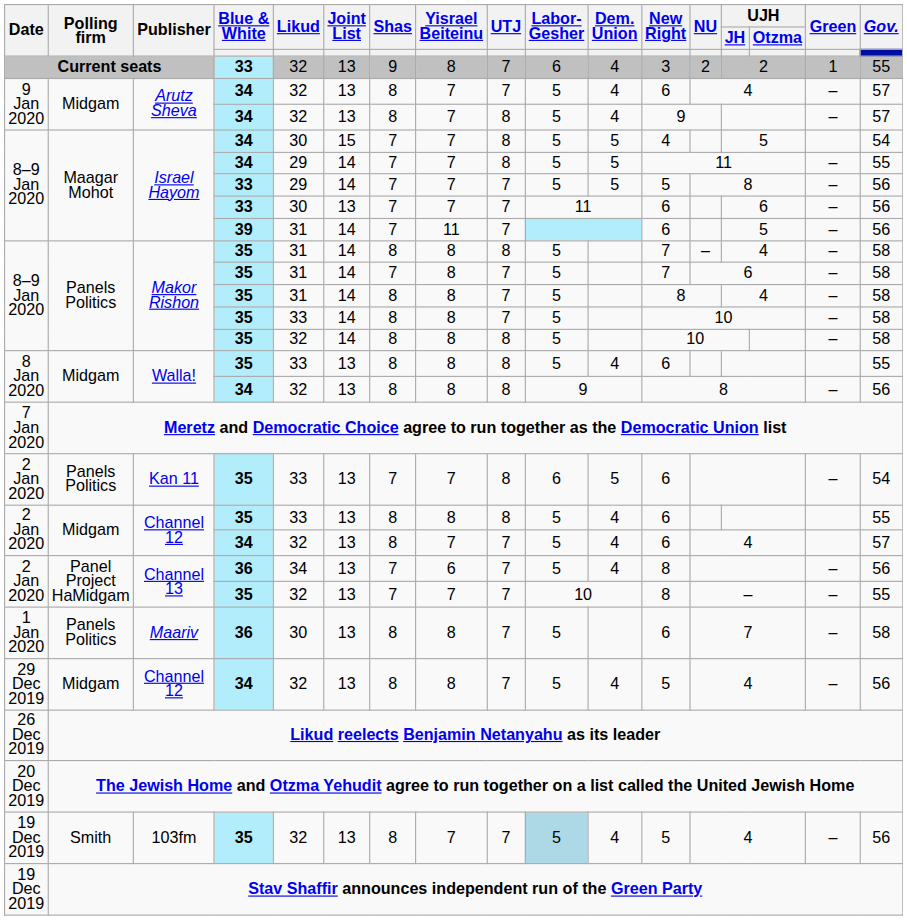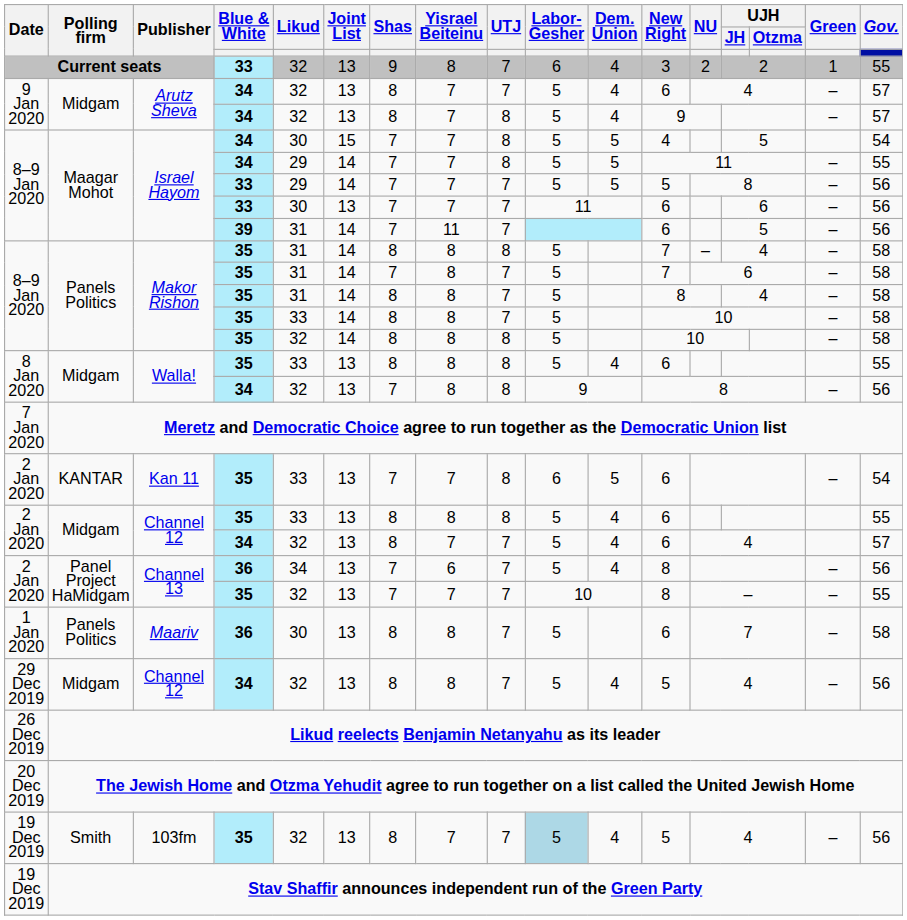(393, 389) 8 -> (393, 389) 7
(91, 479) Panels Politics -> (91, 479) KANTAR
